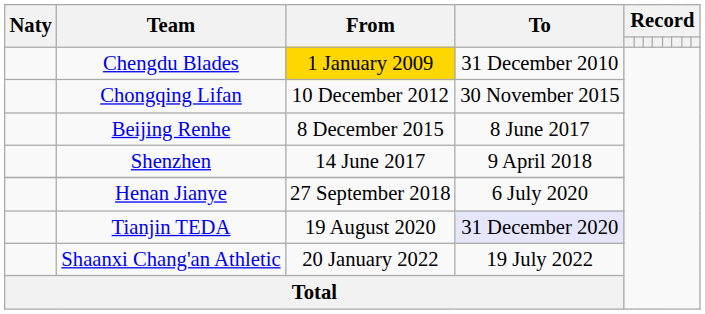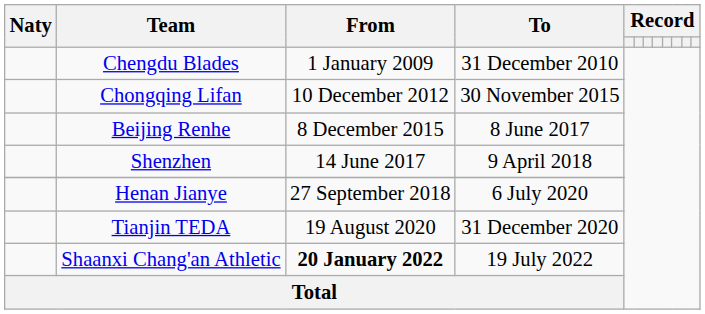(370, 63) gold background -> (370, 63) no background
(540, 226) lavender background -> (540, 226) no background
(370, 259) normal -> (370, 259) bold
